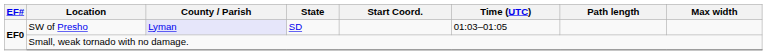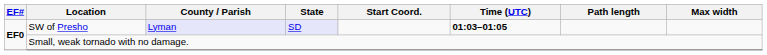(295, 27) no background -> (295, 27) lavender background
(480, 27) normal -> (480, 27) bold
